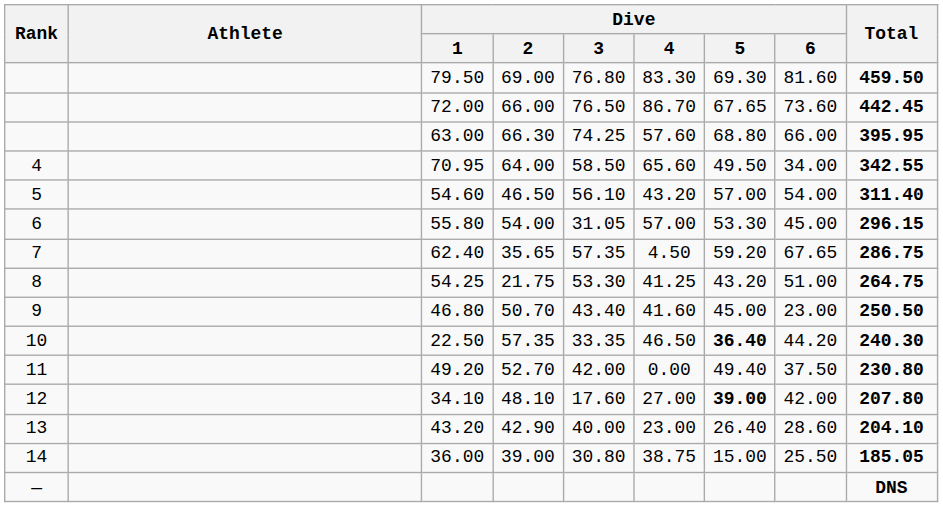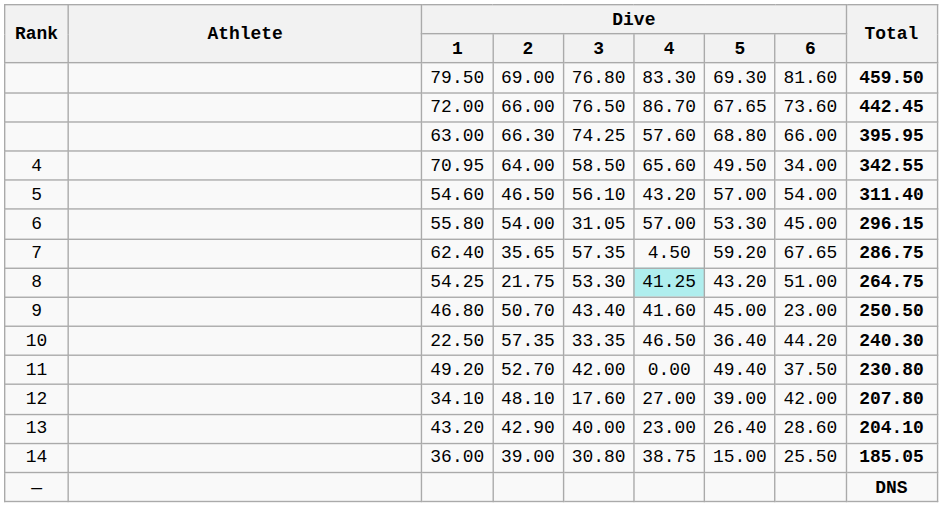(669, 282) no background -> (669, 282) paleturquoise background
(740, 341) bold -> (740, 341) normal
(740, 399) bold -> (740, 399) normal
